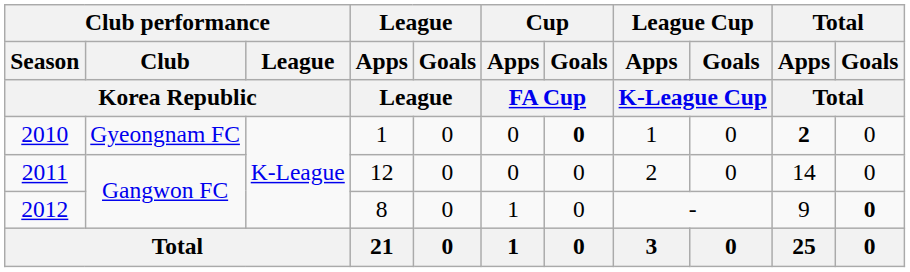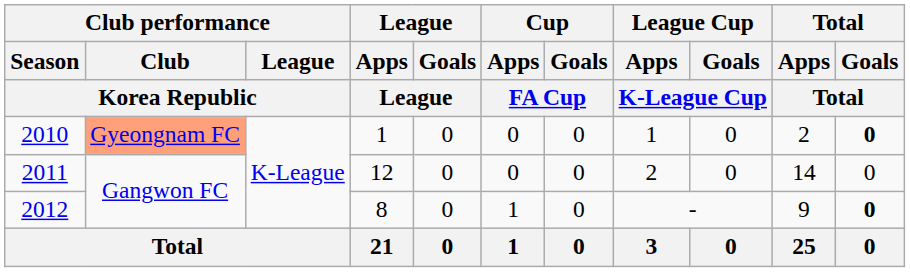(165, 135) no background -> (165, 135) lightsalmon background
(579, 135) bold -> (579, 135) normal
(804, 135) bold -> (804, 135) normal
(870, 135) normal -> (870, 135) bold
